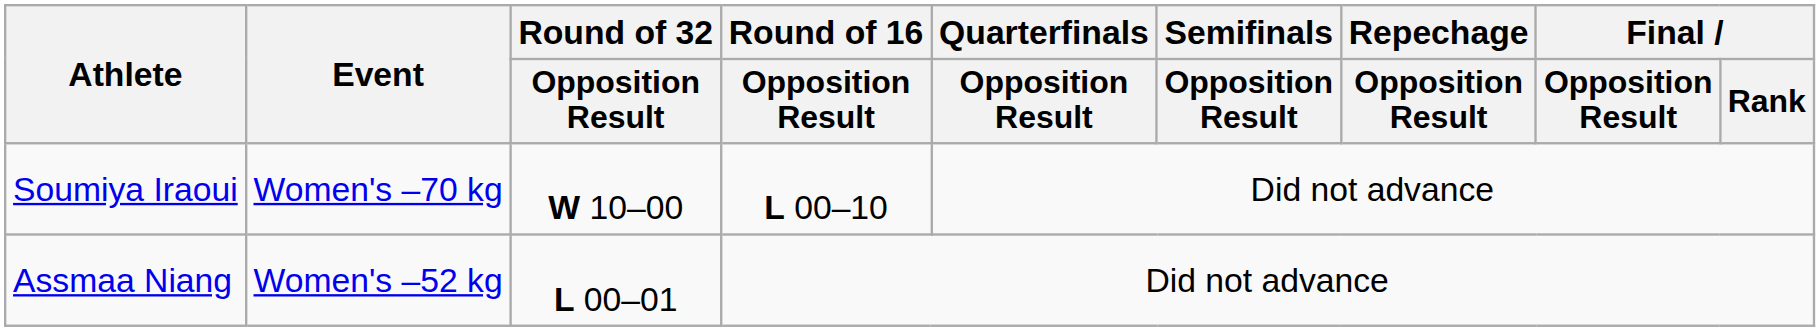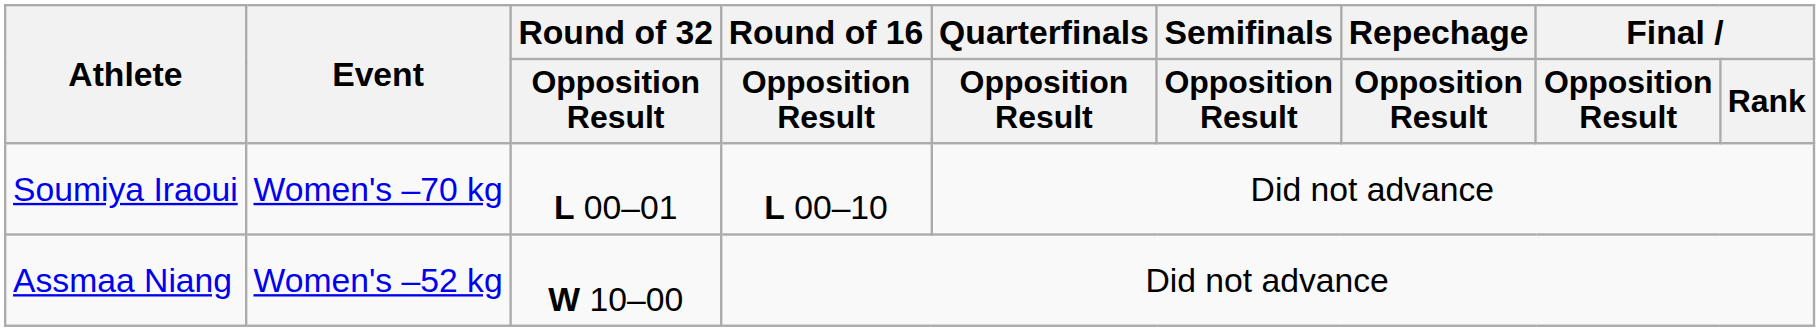(616, 208) W 10–00 -> (616, 208) L 00–01
(616, 299) L 00–01 -> (616, 299) W 10–00
